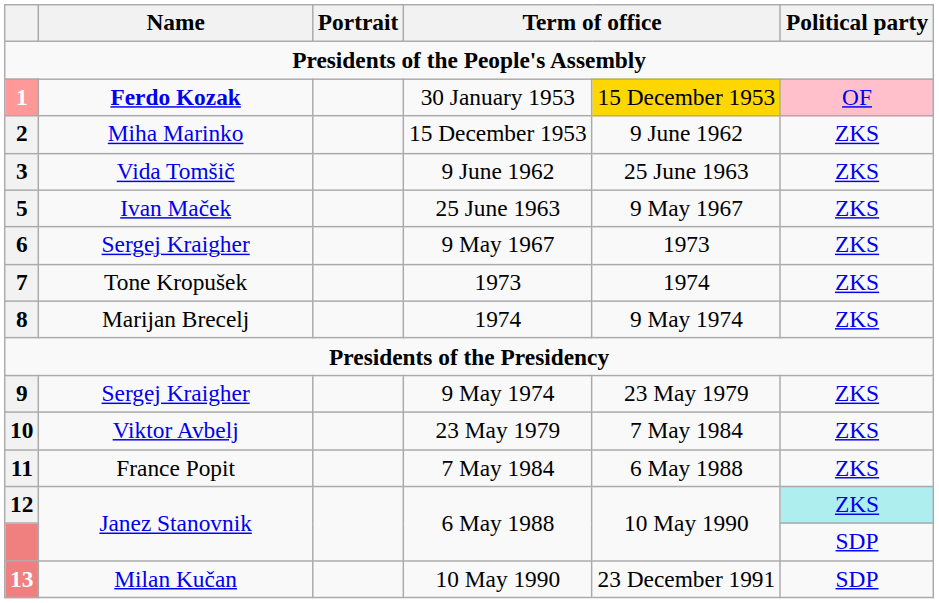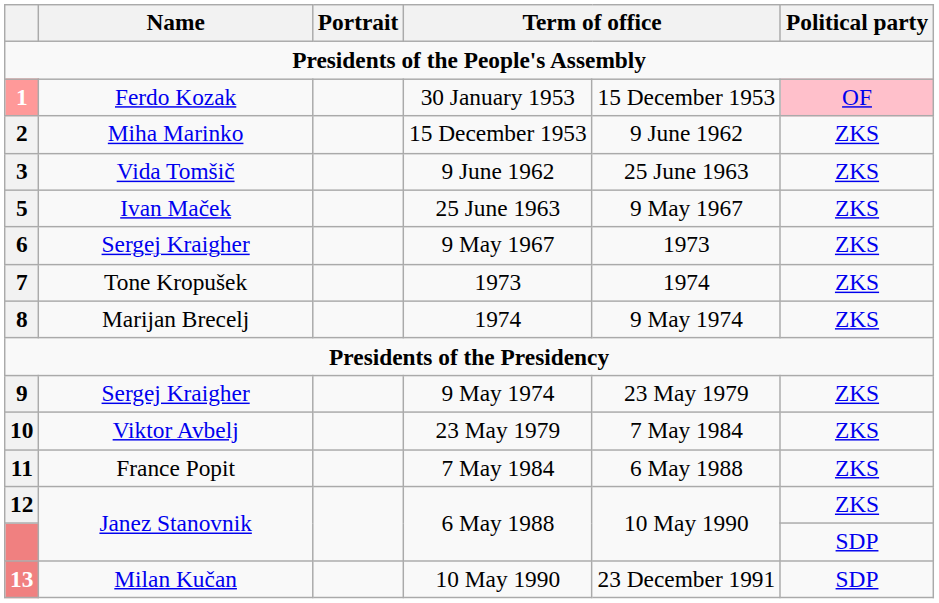(176, 97) bold -> (176, 97) normal
(686, 97) gold background -> (686, 97) no background
(857, 504) paleturquoise background -> (857, 504) no background
